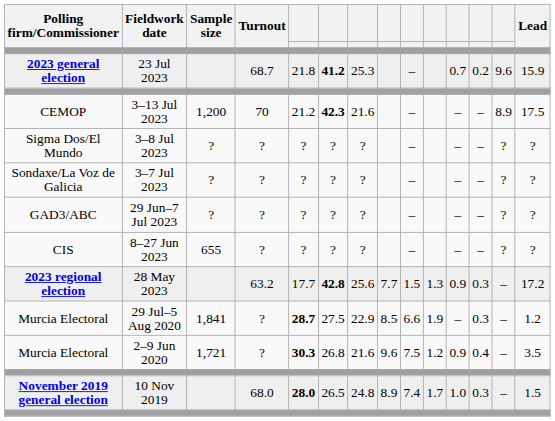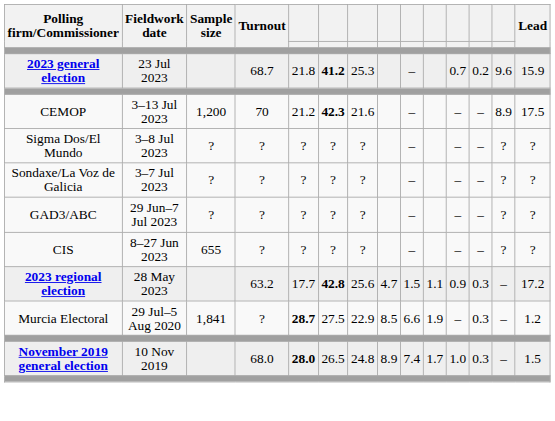(389, 283) 7.7 -> (389, 283) 4.7
(435, 283) 1.3 -> (435, 283) 1.1
- row: (63, 352)
